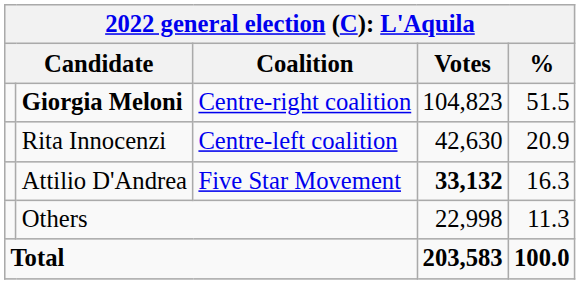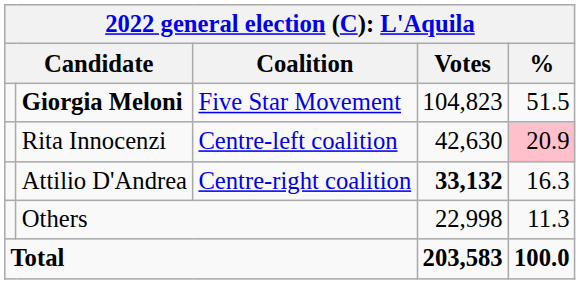(305, 102) Centre-right coalition -> (300, 102) Five Star Movement
(548, 141) no background -> (548, 141) pink background
(300, 180) Five Star Movement -> (305, 180) Centre-right coalition
